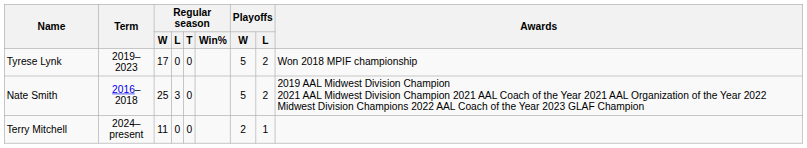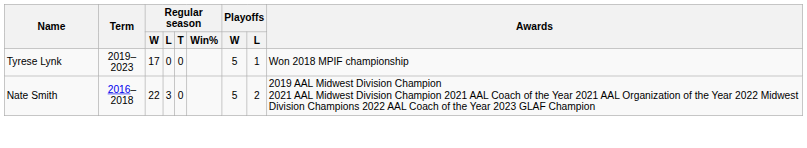(265, 62) 2 -> (257, 62) 1
(163, 95) 25 -> (154, 95) 22
- row: (37, 129)
